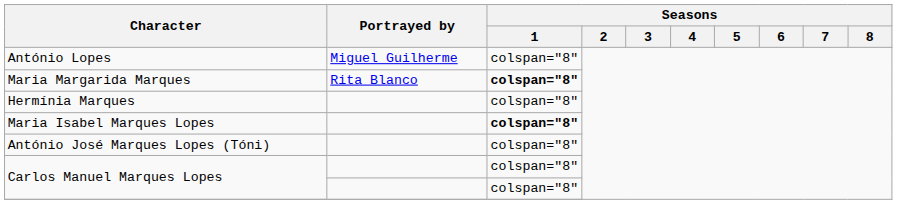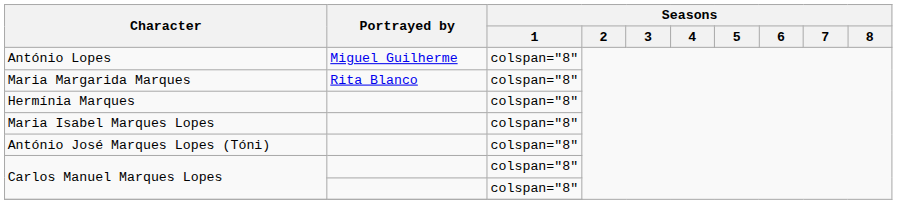(534, 80) bold -> (534, 80) normal
(534, 123) bold -> (534, 123) normal
